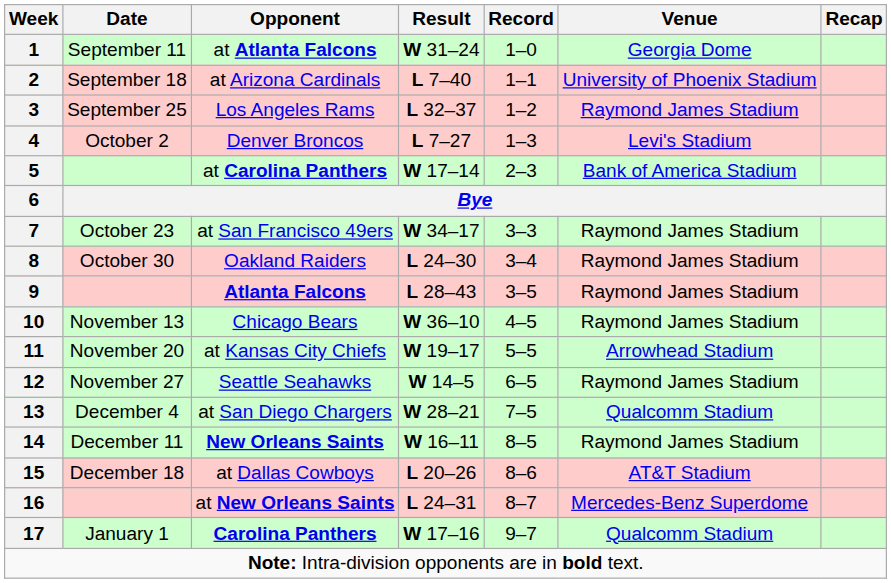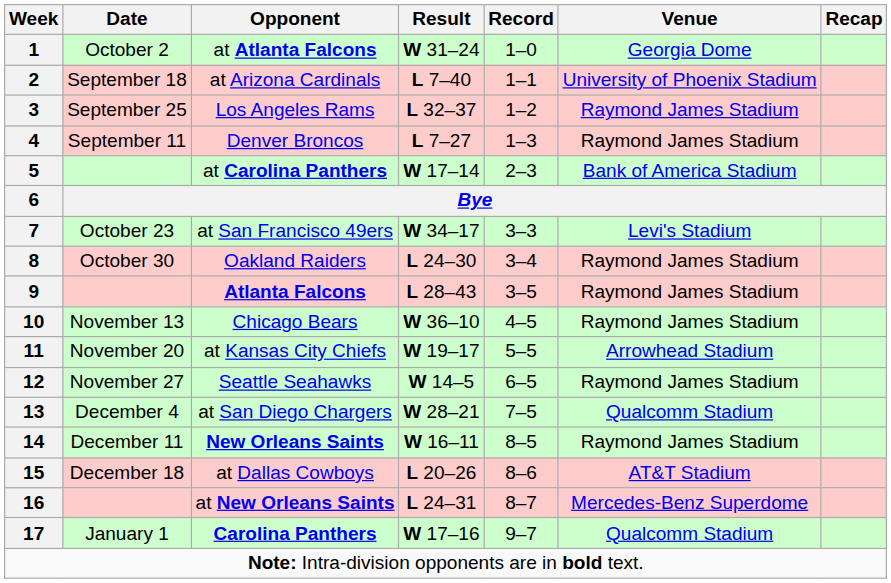(127, 49) September 11 -> (127, 49) October 2
(127, 140) October 2 -> (127, 140) September 11
(690, 140) Levi's Stadium -> (690, 140) Raymond James Stadium
(690, 230) Raymond James Stadium -> (690, 230) Levi's Stadium
